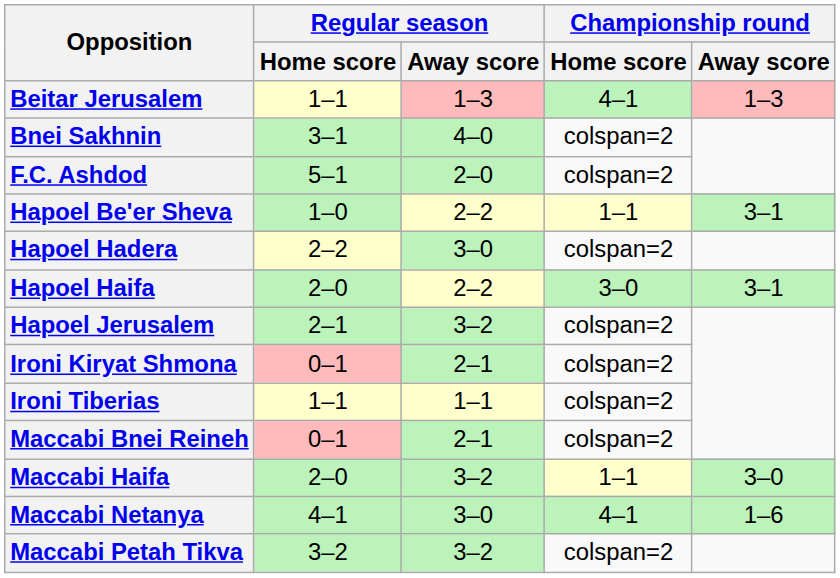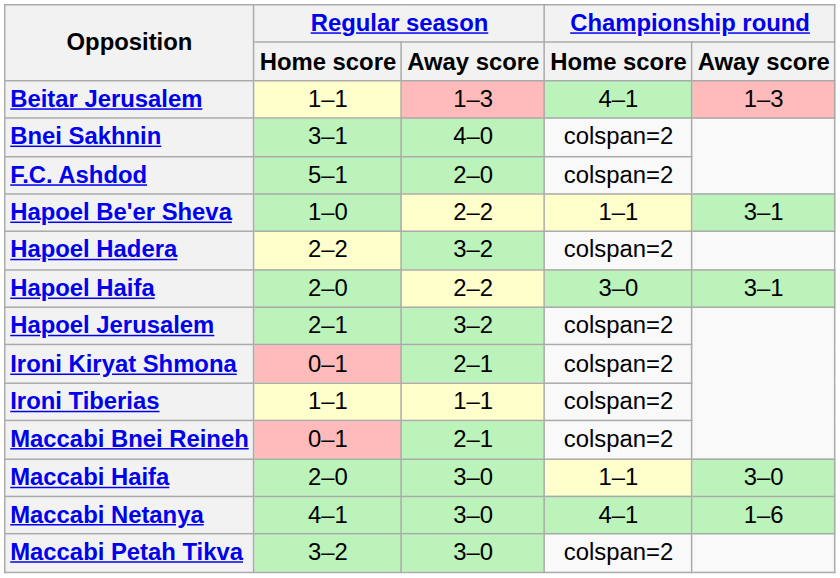(473, 250) 3–0 -> (473, 250) 3–2
(473, 477) 3–2 -> (473, 477) 3–0
(473, 552) 3–2 -> (473, 552) 3–0
